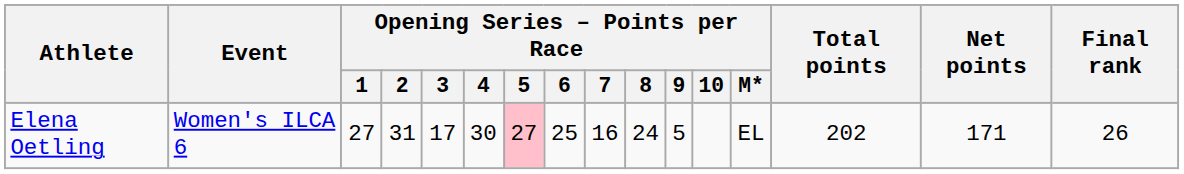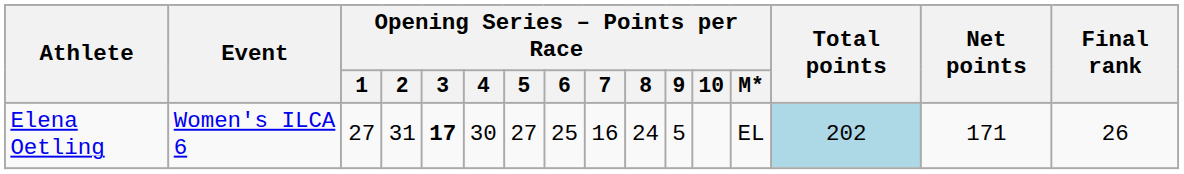(443, 135) normal -> (443, 135) bold
(524, 135) pink background -> (524, 135) no background
(846, 135) no background -> (846, 135) lightblue background
